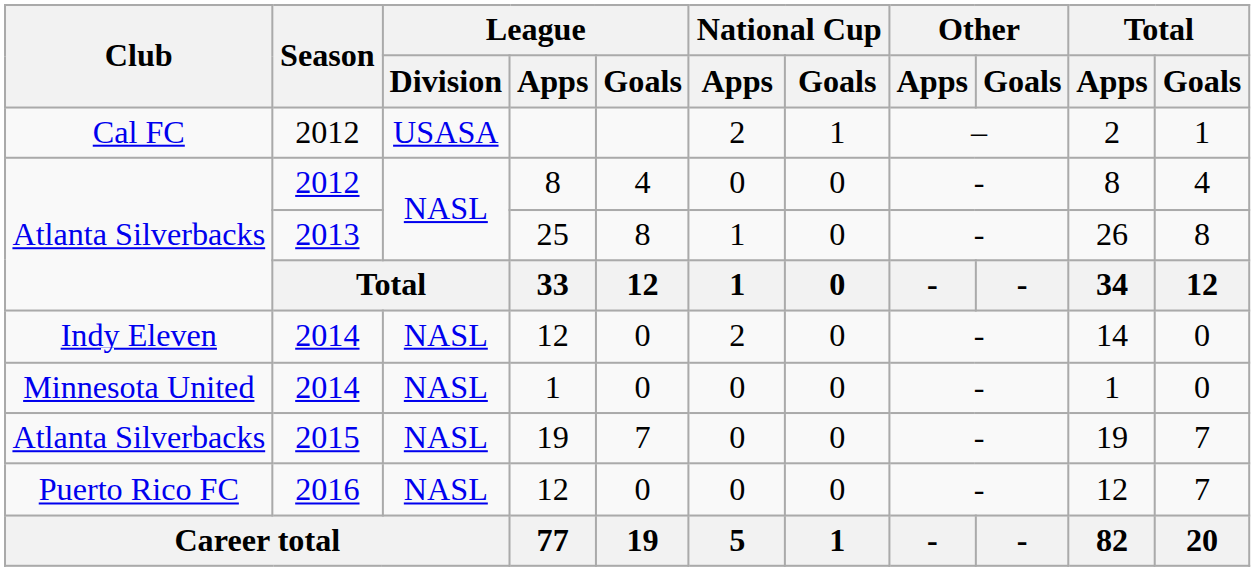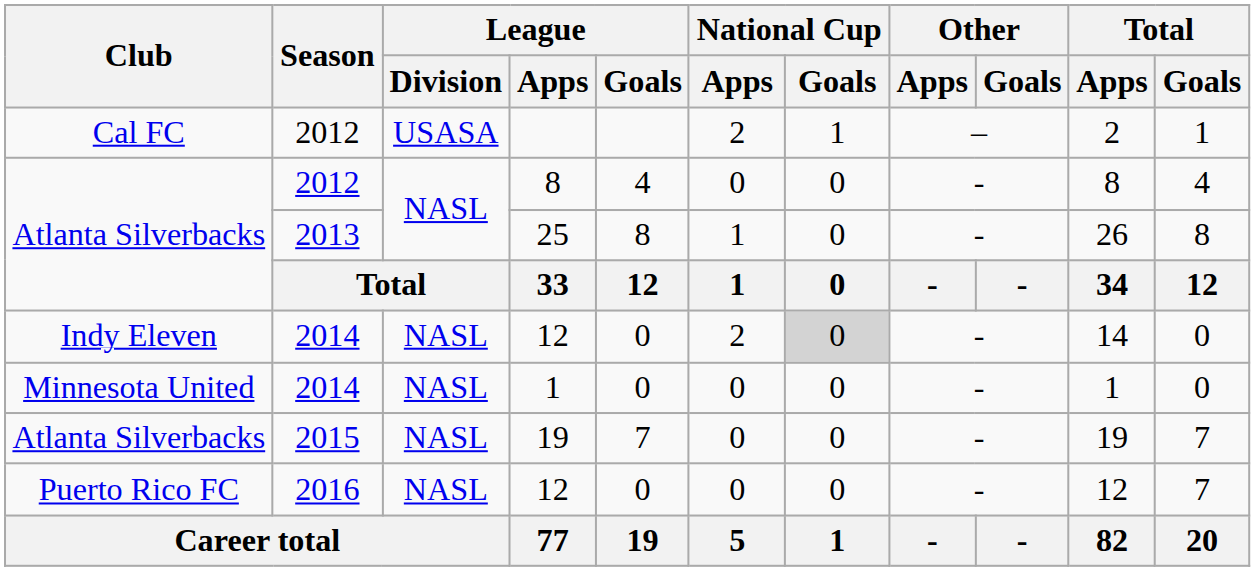(837, 336) no background -> (837, 336) lightgrey background
